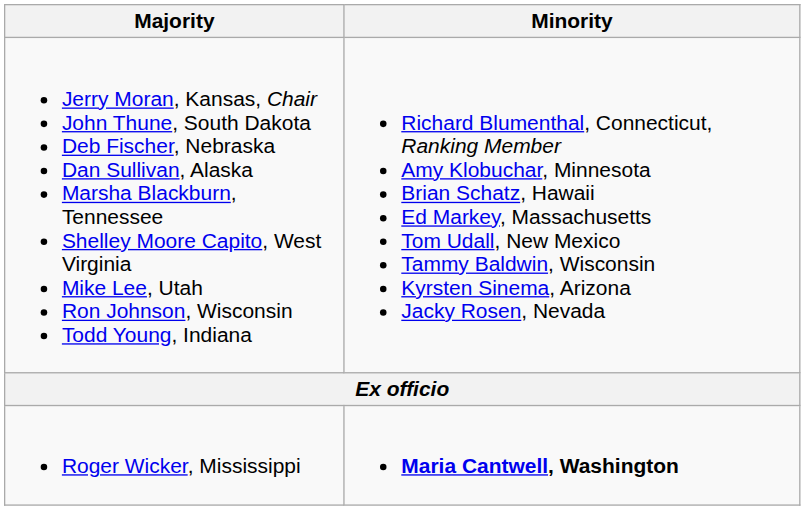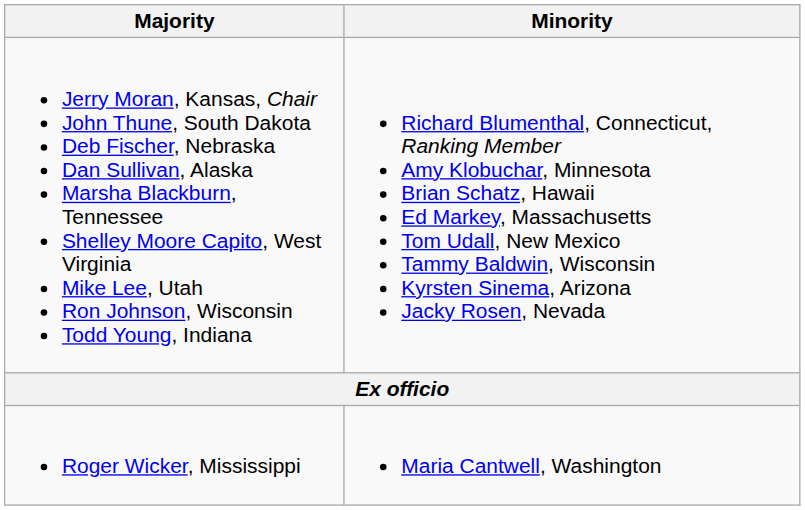(572, 467) bold -> (572, 467) normal
